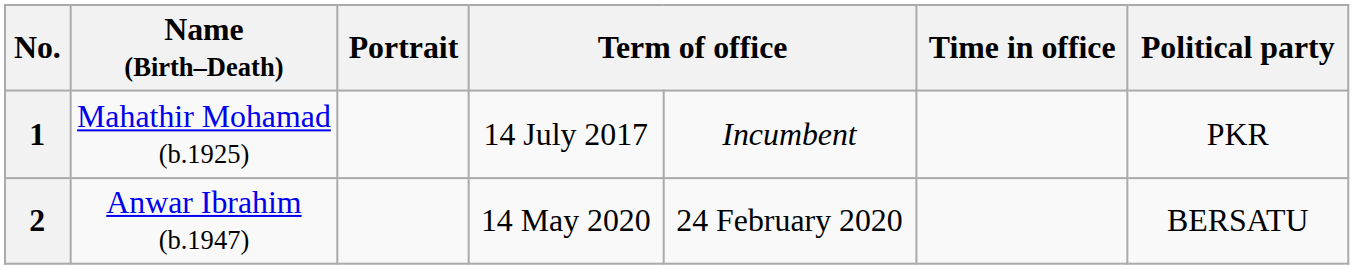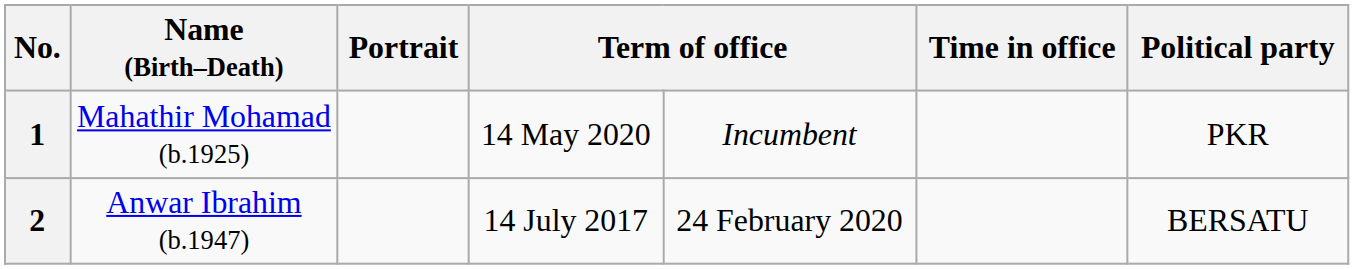(566, 133) 14 July 2017 -> (566, 133) 14 May 2020
(566, 220) 14 May 2020 -> (566, 220) 14 July 2017
